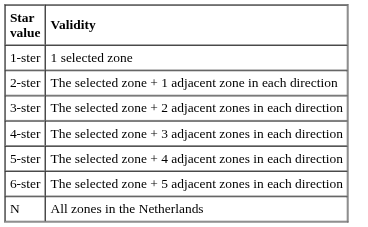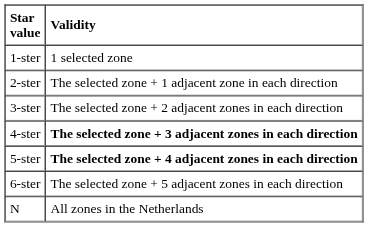(197, 133) normal -> (204, 133) bold
(197, 158) normal -> (204, 158) bold
